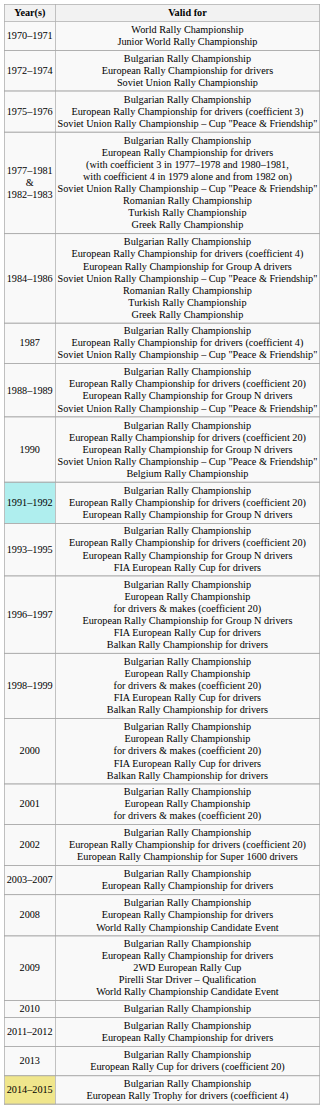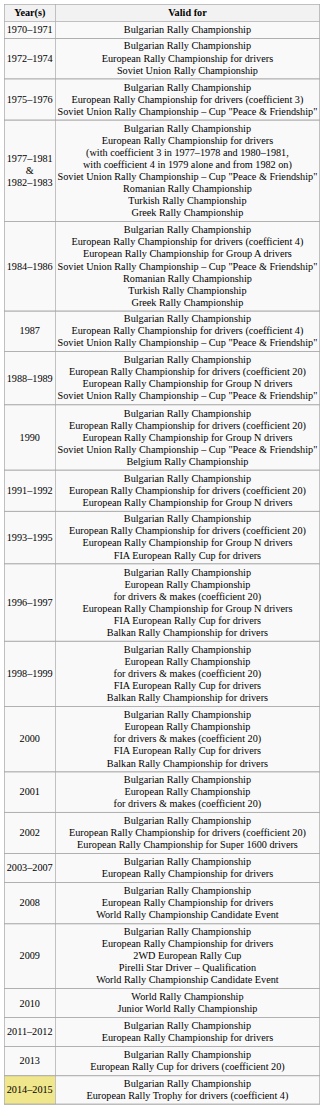(187, 36) World Rally Championship Junior World Rally Championship -> (187, 30) Bulgarian Rally Championship
(30, 503) paleturquoise background -> (30, 490) no background
(187, 1009) Bulgarian Rally Championship -> (187, 1003) World Rally Championship Junior World Rally Championship
